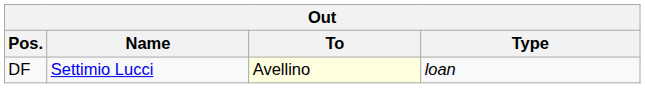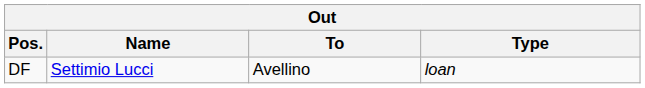(281, 69) lightyellow background -> (281, 69) no background
